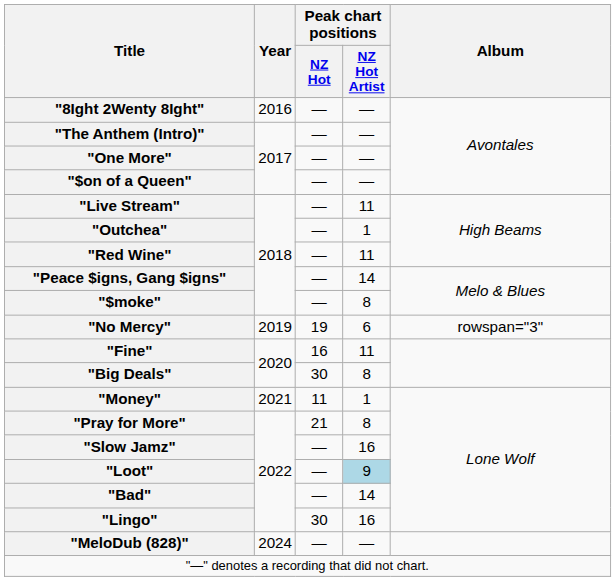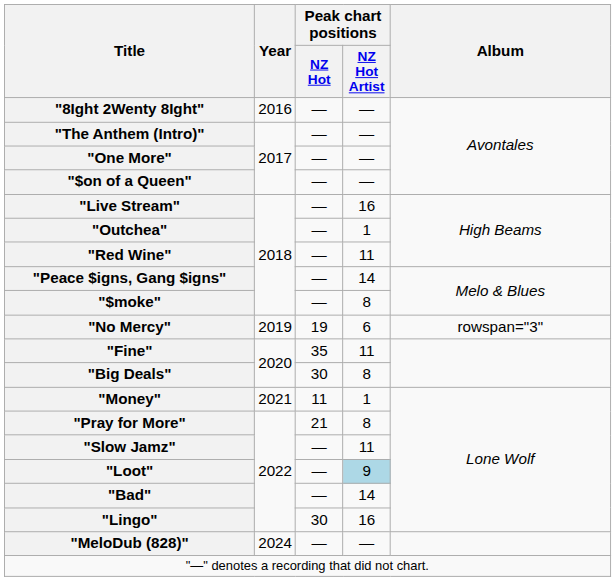(367, 206) 11 -> (367, 206) 16
(319, 350) 16 -> (319, 350) 35
(367, 447) 16 -> (367, 447) 11
